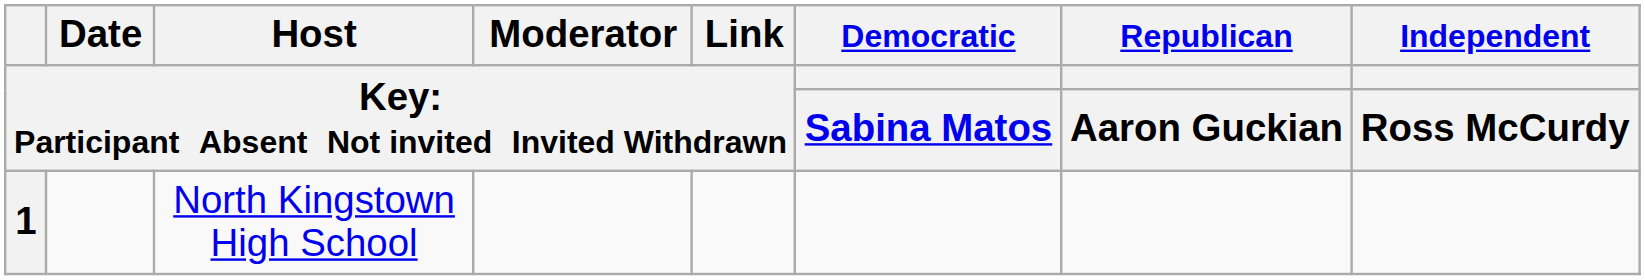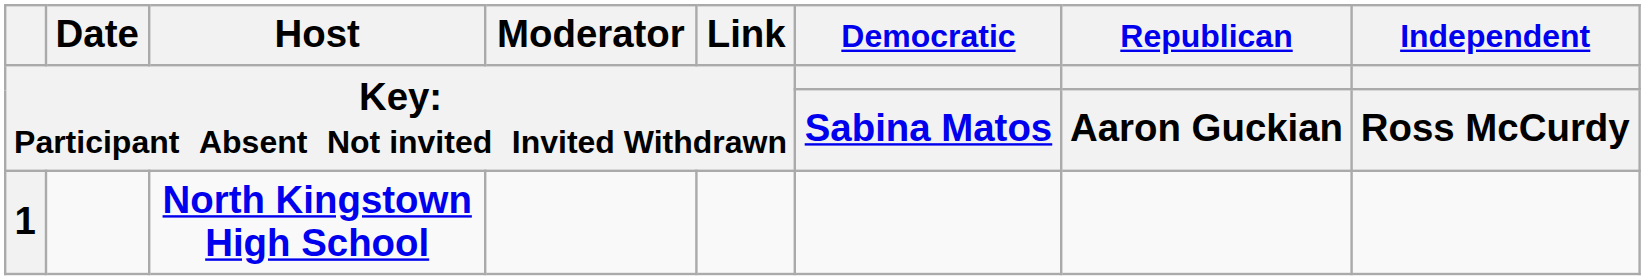(314, 221) normal -> (317, 221) bold
